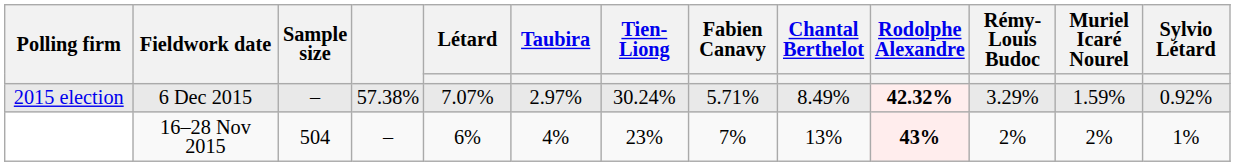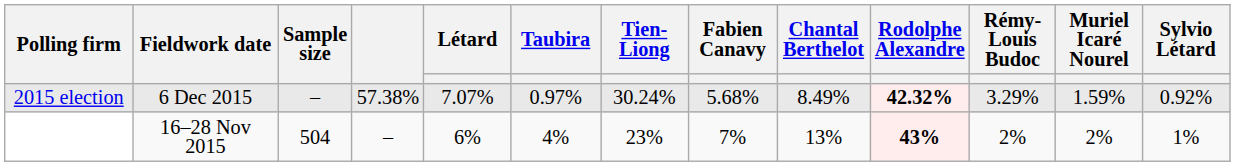(556, 98) 2.97% -> (556, 98) 0.97%
(733, 98) 5.71% -> (733, 98) 5.68%
